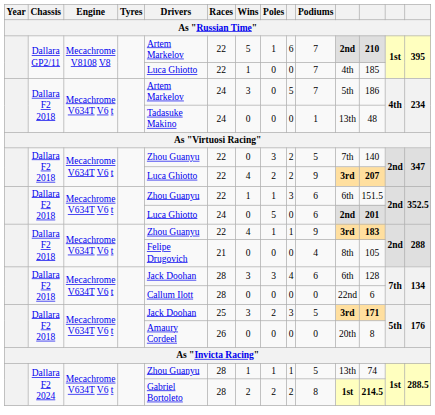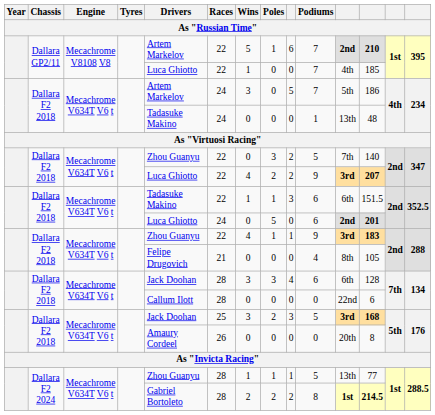(173, 195) Zhou Guanyu -> (165, 199) Tadasuke Makino
(372, 312) 171 -> (372, 316) 168
(372, 370) 74 -> (372, 375) 77
